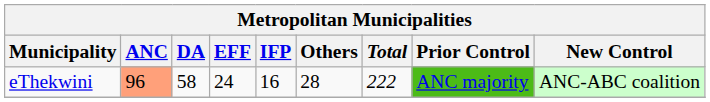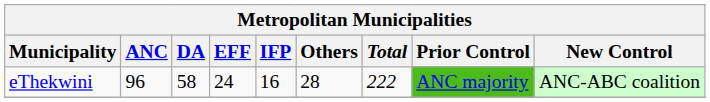(135, 81) lightsalmon background -> (135, 81) no background
